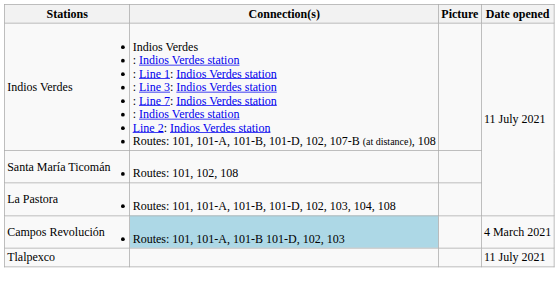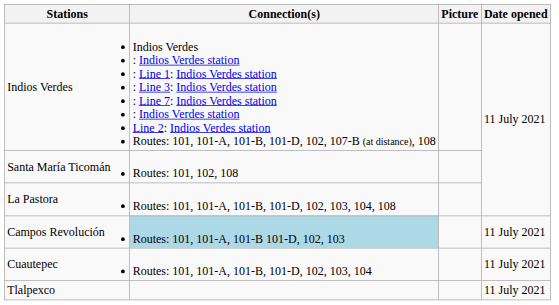(518, 231) 4 March 2021 -> (515, 231) 11 July 2021
+ row: (32, 264)
